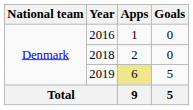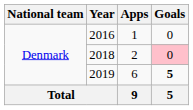(170, 54) no background -> (170, 54) pink background
(134, 74) khaki background -> (134, 74) no background
(170, 74) normal -> (170, 74) bold
